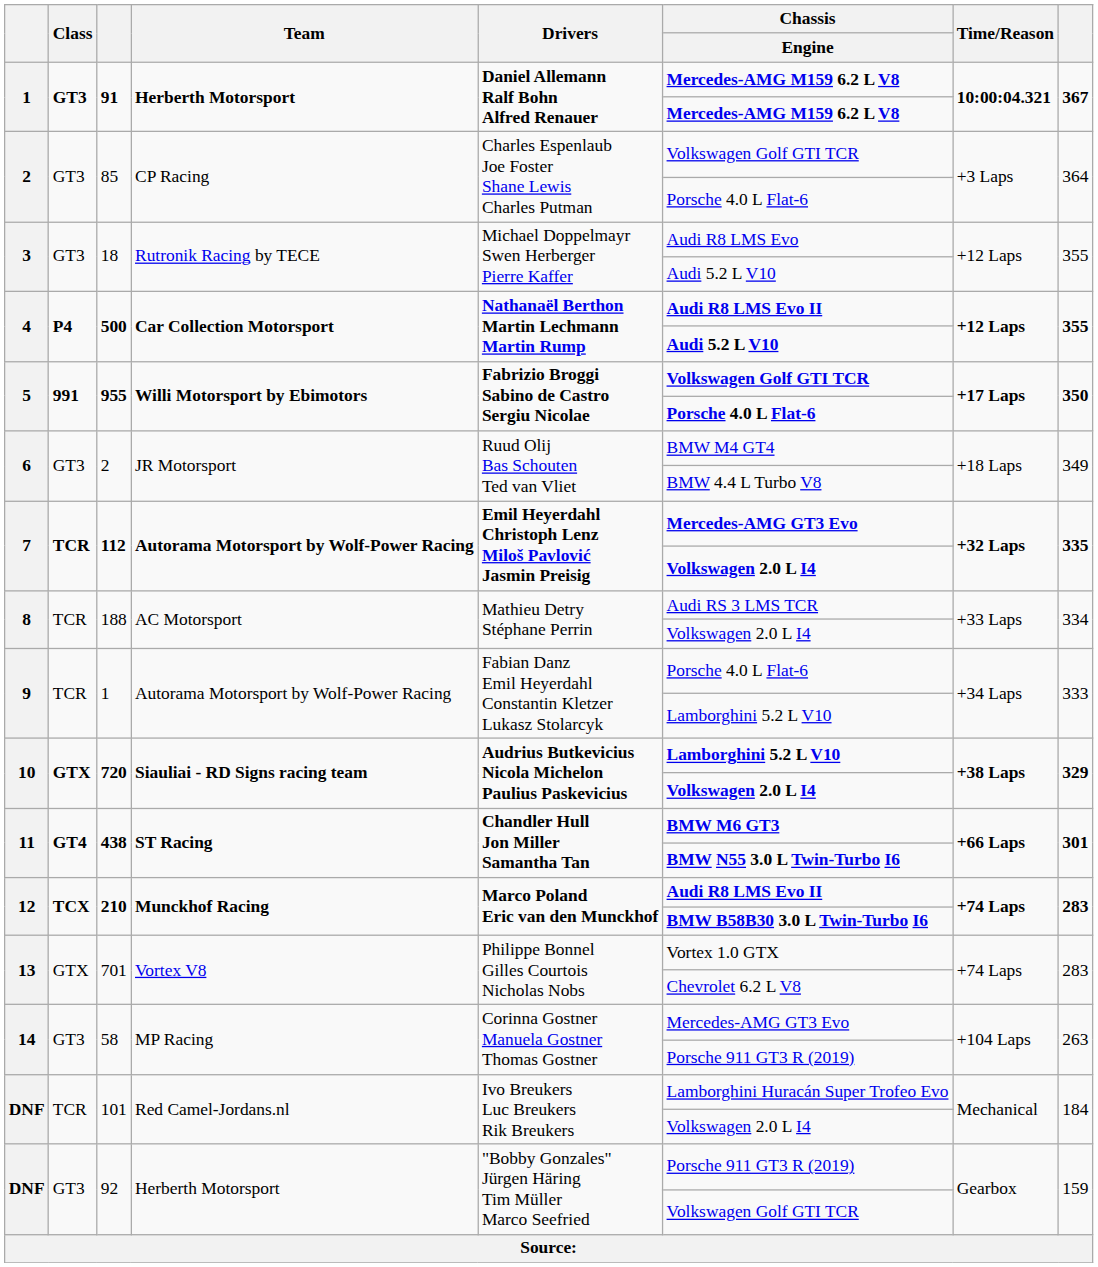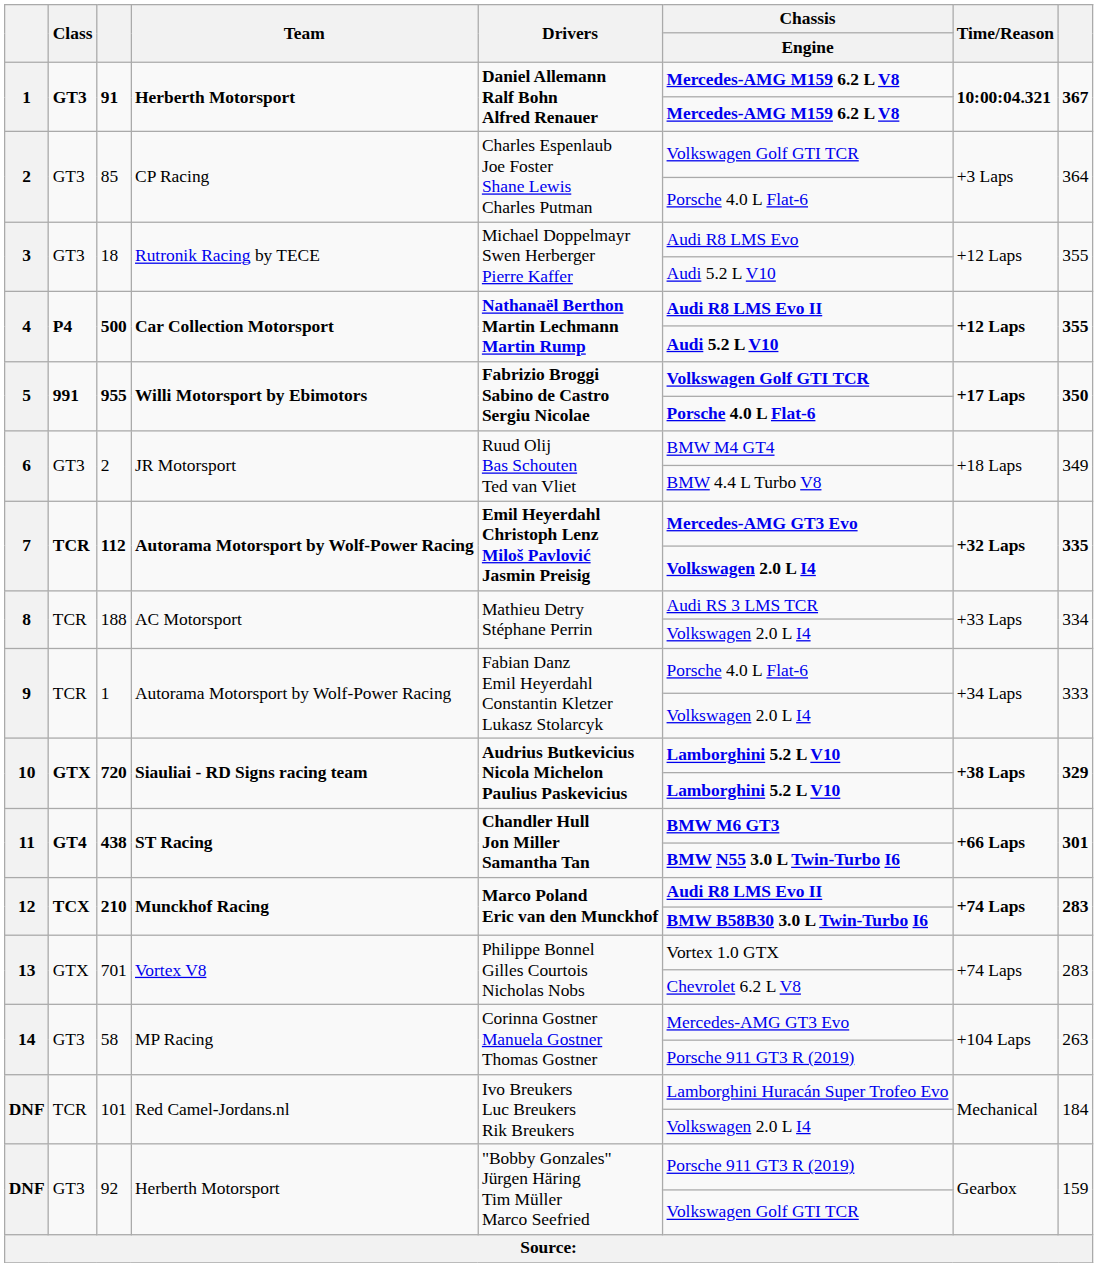(749, 715) Lamborghini 5.2 L V10 -> (739, 715) Volkswagen 2.0 L I4
(741, 790) Volkswagen 2.0 L I4 -> (753, 790) Lamborghini 5.2 L V10
